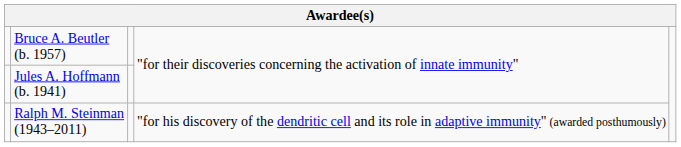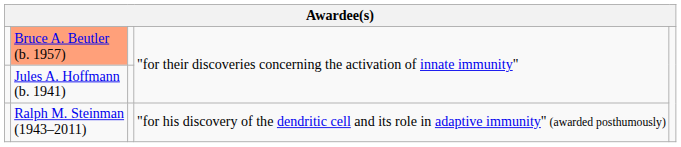(62, 45) no background -> (62, 45) lightsalmon background
